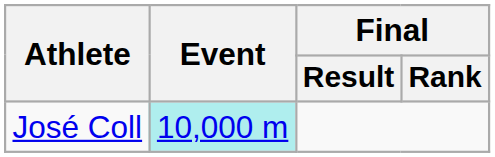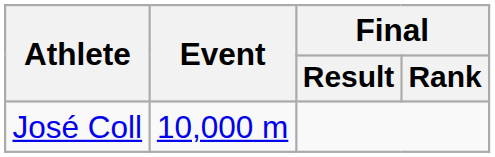(223, 127) paleturquoise background -> (223, 127) no background
